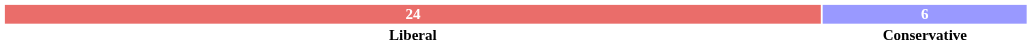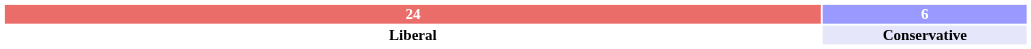(925, 34) no background -> (925, 34) lavender background
